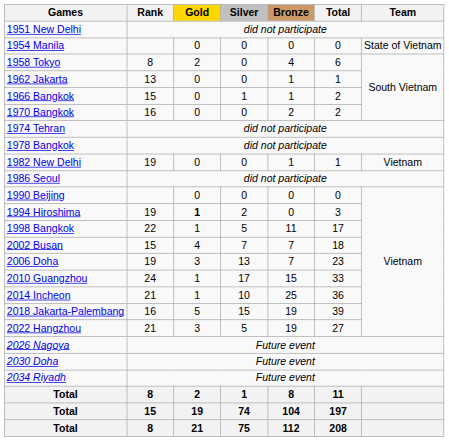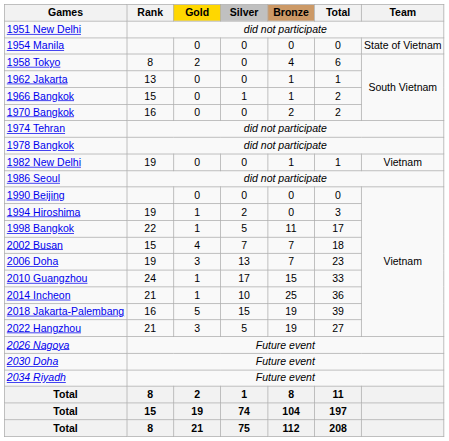(197, 212) bold -> (197, 212) normal
